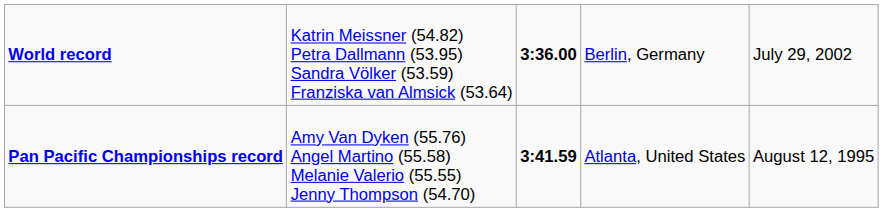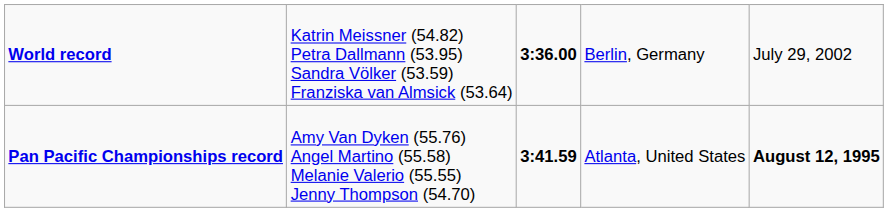(814, 156) normal -> (816, 156) bold
